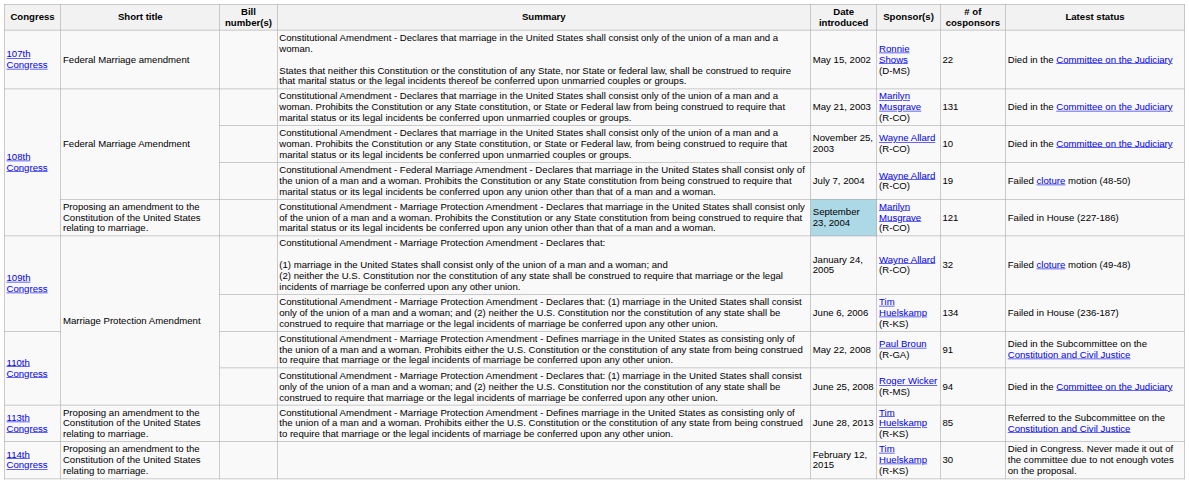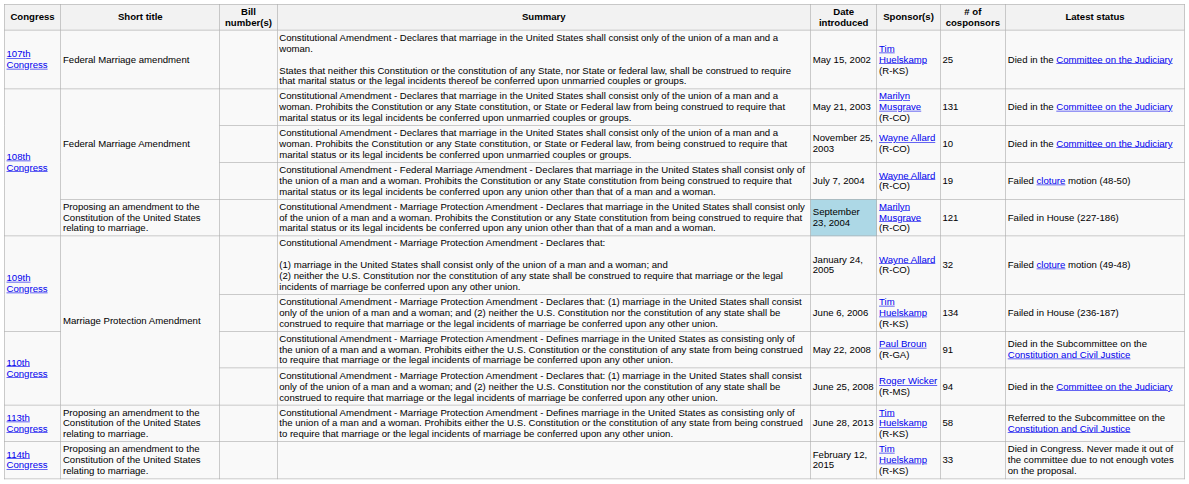(895, 59) Ronnie Shows (D-MS) -> (903, 59) Tim Huelskamp (R-KS)
(948, 59) 22 -> (948, 59) 25
(948, 423) 85 -> (948, 423) 58
(948, 460) 30 -> (948, 460) 33
